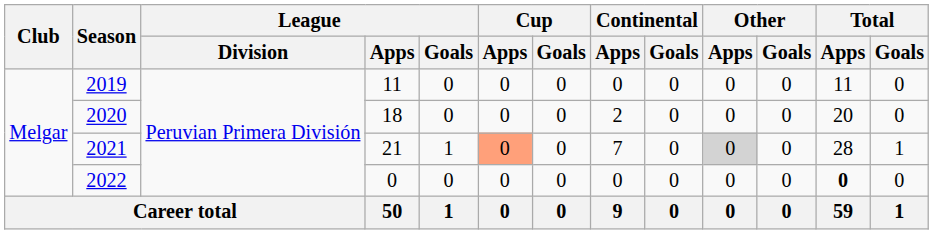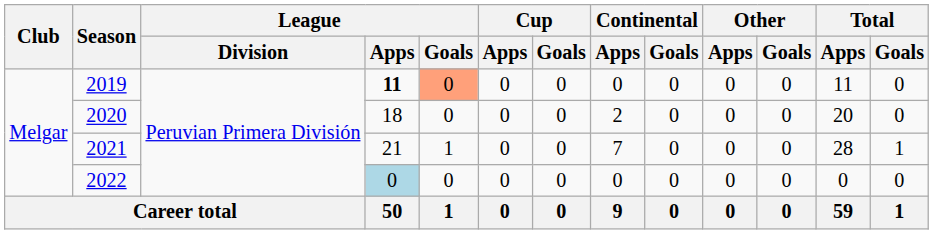(392, 84) normal -> (392, 84) bold
(449, 84) no background -> (449, 84) lightsalmon background
(505, 148) lightsalmon background -> (505, 148) no background
(730, 148) lightgrey background -> (730, 148) no background
(392, 180) no background -> (392, 180) lightblue background
(843, 180) bold -> (843, 180) normal
